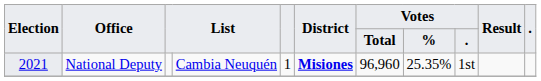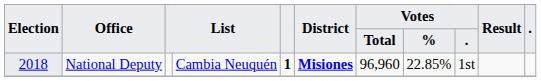(33, 64) 2021 -> (33, 64) 2018
(287, 64) normal -> (287, 64) bold
(429, 64) 25.35% -> (429, 64) 22.85%
